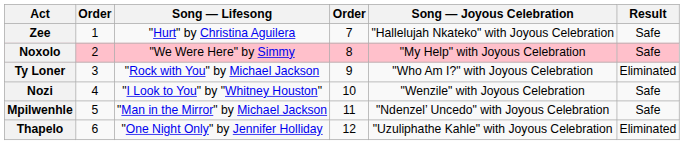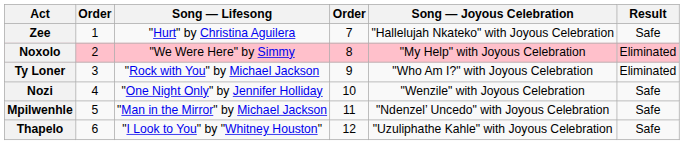(648, 52) Safe -> (648, 52) Eliminated
(222, 91) "I Look to You" by "Whitney Houston" -> (222, 91) "One Night Only" by Jennifer Holliday
(222, 129) "One Night Only" by Jennifer Holliday -> (222, 129) "I Look to You" by "Whitney Houston"
(648, 129) Eliminated -> (648, 129) Safe
